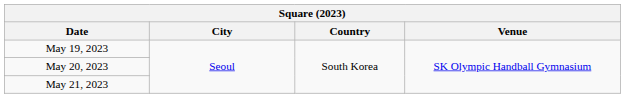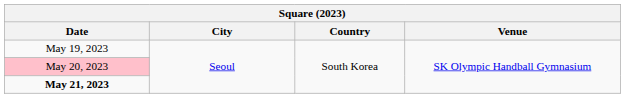(77, 66) no background -> (77, 66) pink background
(77, 84) normal -> (77, 84) bold
